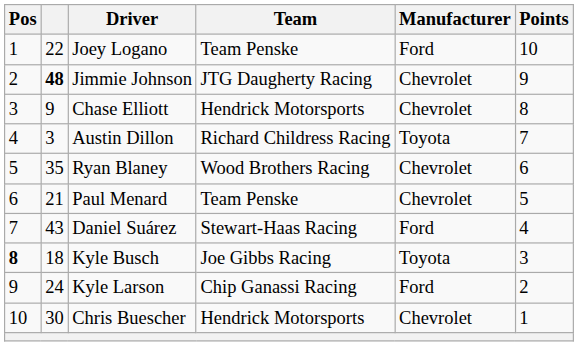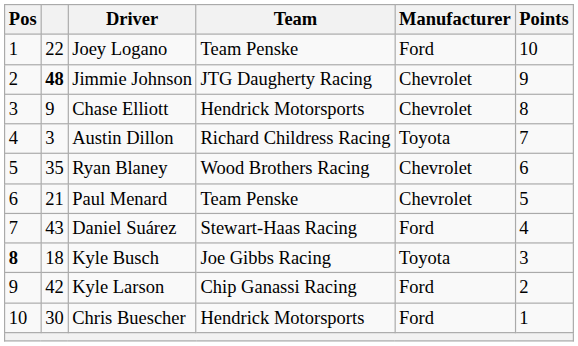(54, 287) 24 -> (54, 287) 42
(436, 317) Chevrolet -> (417, 317) Ford
